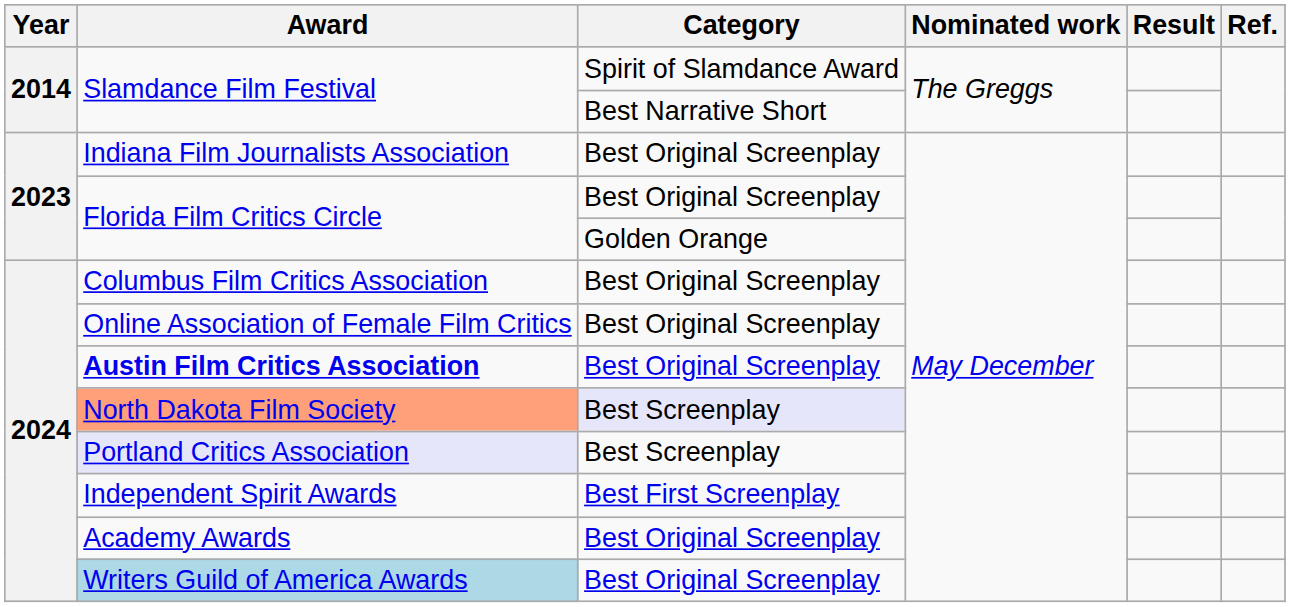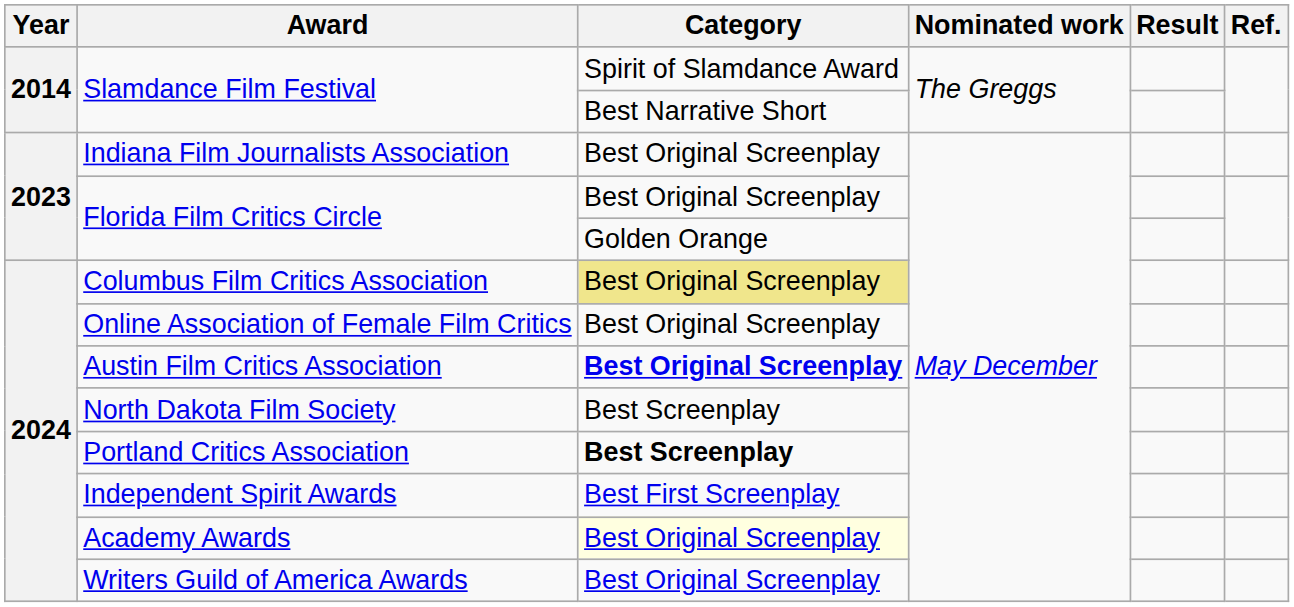(732, 281) no background -> (732, 281) khaki background
(281, 366) bold -> (262, 366) normal
(732, 366) normal -> (743, 366) bold
(239, 409) lightsalmon background -> (239, 409) no background
(682, 409) lavender background -> (682, 409) no background
(246, 452) lavender background -> (246, 452) no background
(682, 452) normal -> (689, 452) bold
(732, 537) no background -> (732, 537) lightyellow background
(275, 580) lightblue background -> (275, 580) no background
